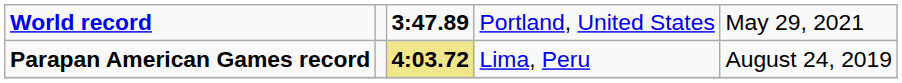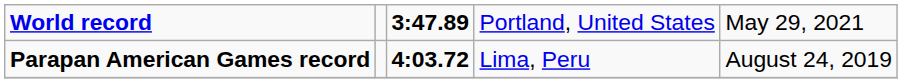(430, 58) khaki background -> (430, 58) no background
